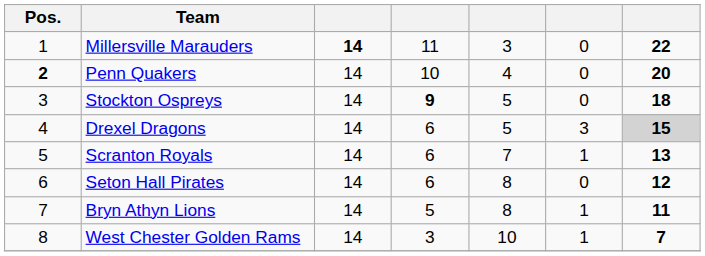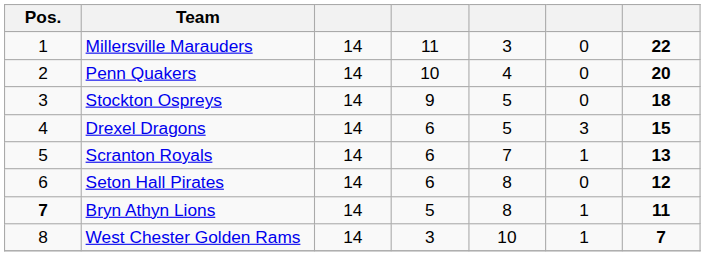(353, 45) bold -> (353, 45) normal
(43, 73) bold -> (43, 73) normal
(430, 100) bold -> (430, 100) normal
(661, 127) lightgrey background -> (661, 127) no background
(43, 210) normal -> (43, 210) bold
